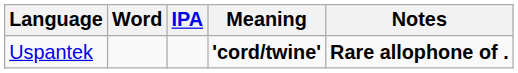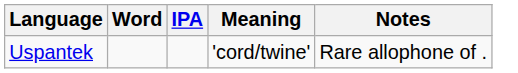(267, 51) bold -> (261, 51) normal
(419, 51) bold -> (403, 51) normal
